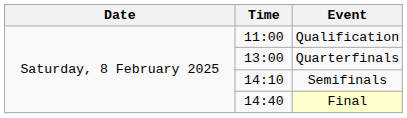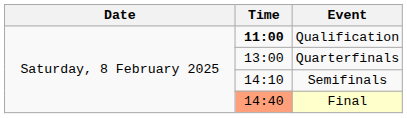(264, 37) normal -> (264, 37) bold
(264, 102) no background -> (264, 102) lightsalmon background
